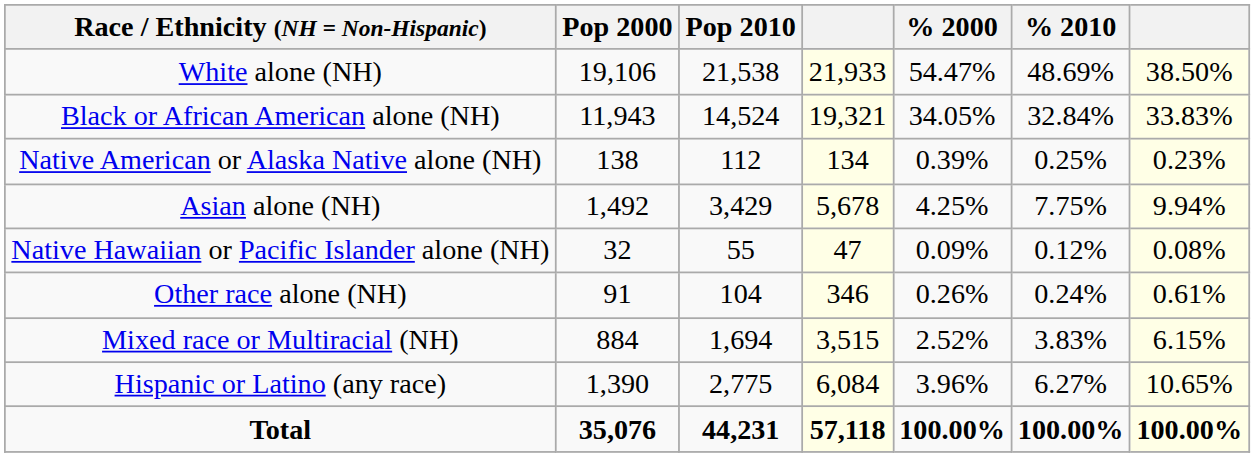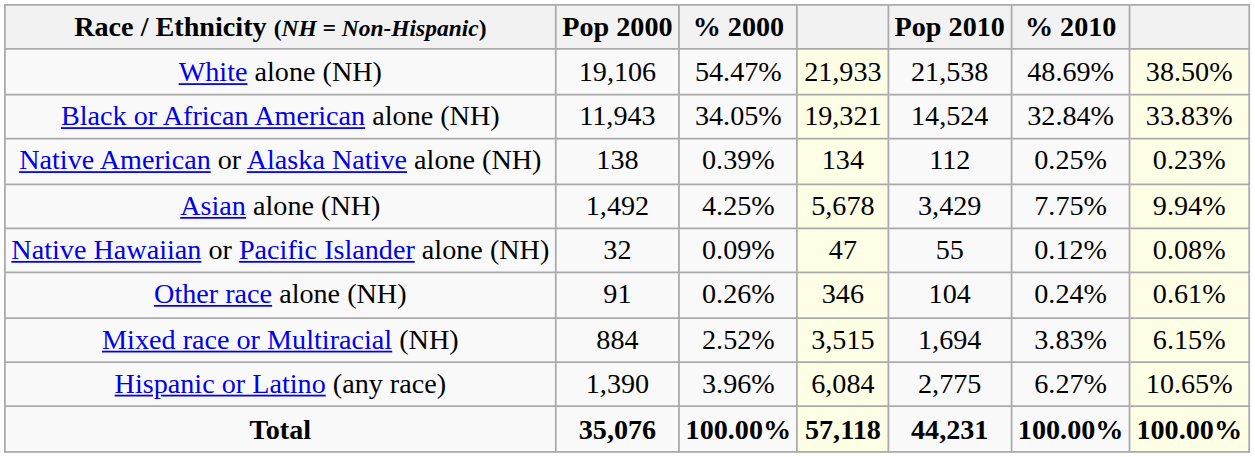columns swapped: (741, 26) <-> (952, 26)
